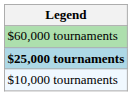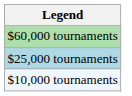(66, 57) bold -> (63, 57) normal
